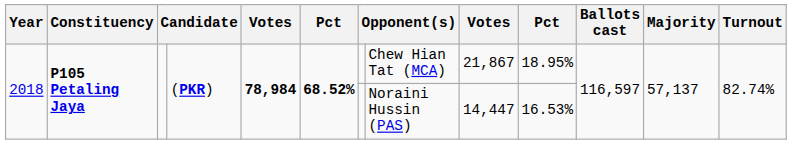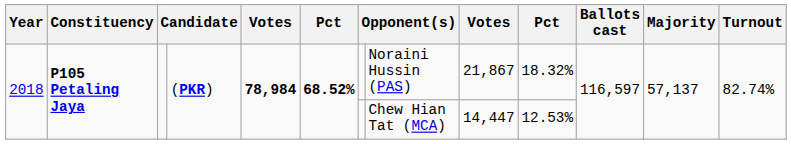(407, 64) Chew Hian Tat (MCA) -> (399, 72) Noraini Hussin (PAS)
(547, 64) 18.95% -> (547, 72) 18.32%
(399, 111) Noraini Hussin (PAS) -> (407, 119) Chew Hian Tat (MCA)
(547, 111) 16.53% -> (547, 119) 12.53%
